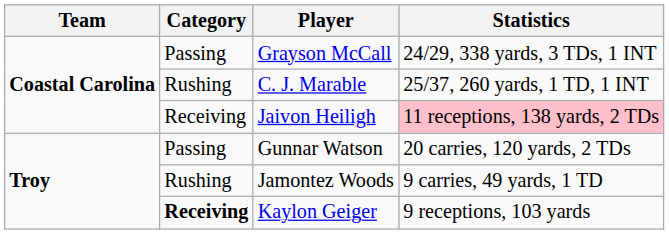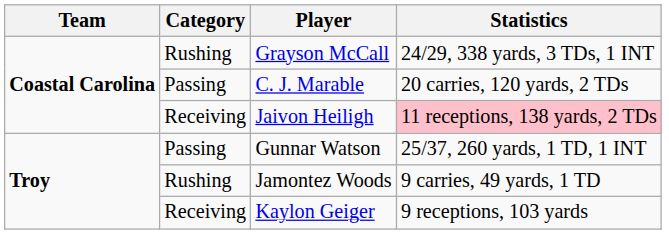(195, 52) Passing -> (198, 52) Rushing
(198, 84) Rushing -> (195, 84) Passing
(526, 84) 25/37, 260 yards, 1 TD, 1 INT -> (515, 84) 20 carries, 120 yards, 2 TDs
(517, 148) 20 carries, 120 yards, 2 TDs -> (524, 148) 25/37, 260 yards, 1 TD, 1 INT
(206, 212) bold -> (205, 212) normal
